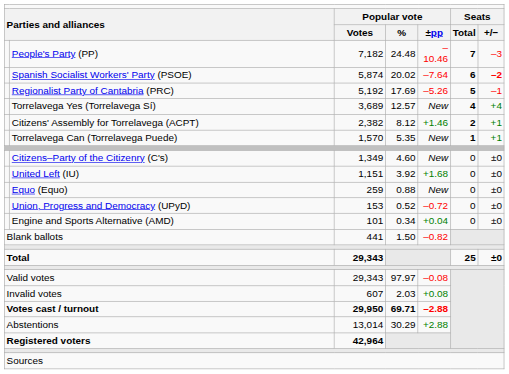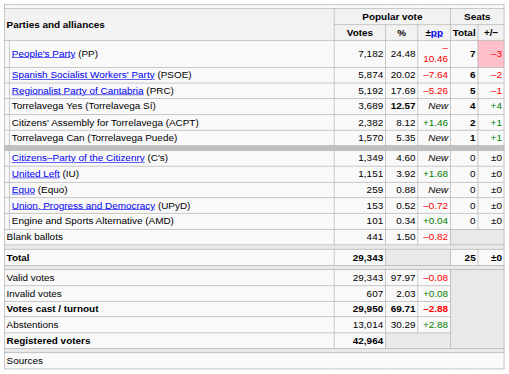(496, 53) no background -> (496, 53) pink background
(496, 75) bold -> (496, 75) normal
(403, 106) normal -> (403, 106) bold
